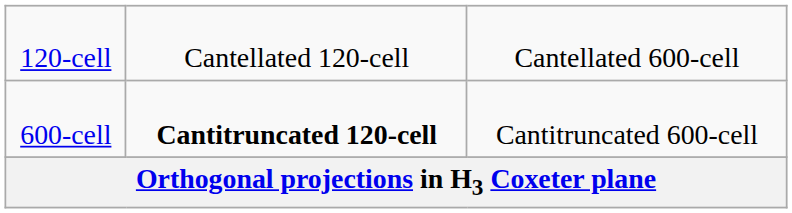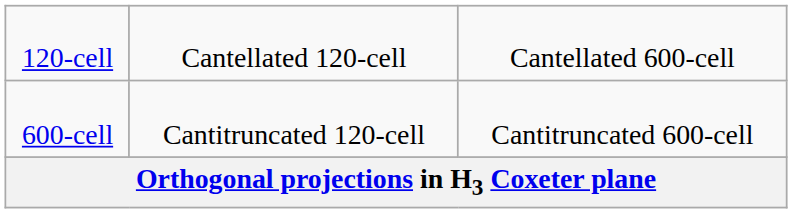(297, 134) bold -> (294, 134) normal
